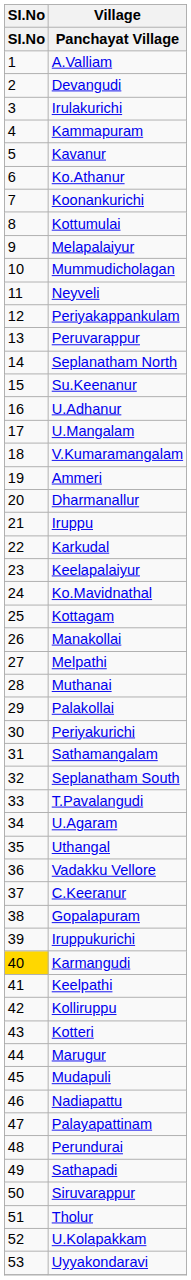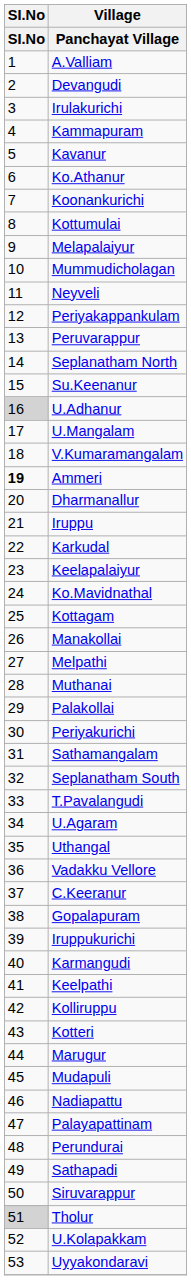(16, 408) no background -> (16, 408) lightgrey background
(16, 477) normal -> (16, 477) bold
(16, 962) gold background -> (16, 962) no background
(16, 1216) no background -> (16, 1216) lightgrey background
